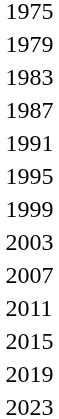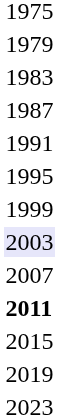(30, 241) no background -> (30, 241) lavender background
(29, 307) normal -> (29, 307) bold
